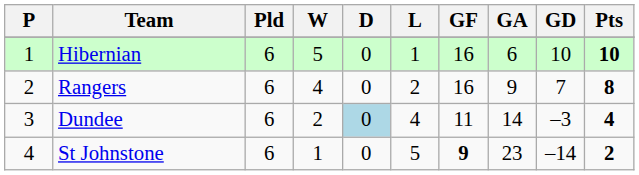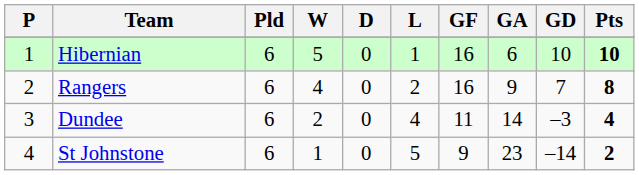(366, 119) lightblue background -> (366, 119) no background
(463, 152) bold -> (463, 152) normal
